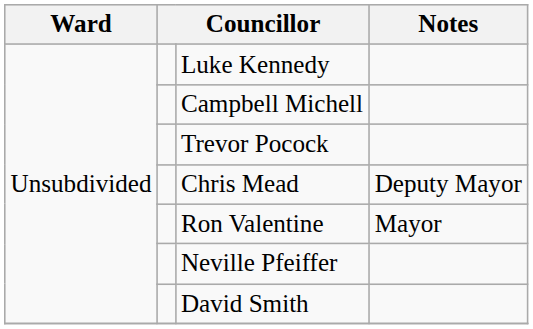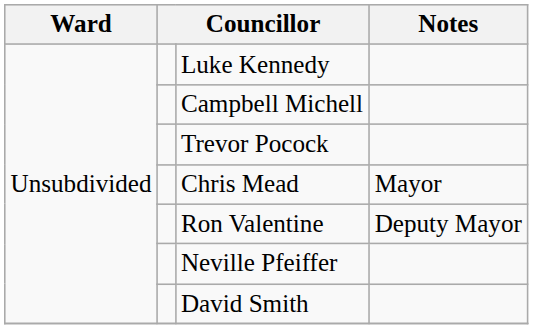(448, 183) Deputy Mayor -> (408, 183) Mayor
(408, 223) Mayor -> (448, 223) Deputy Mayor
